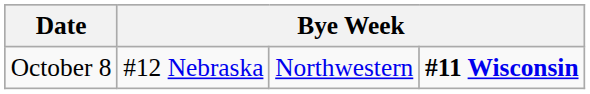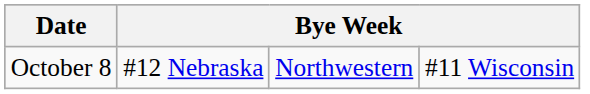(502, 67) bold -> (500, 67) normal
